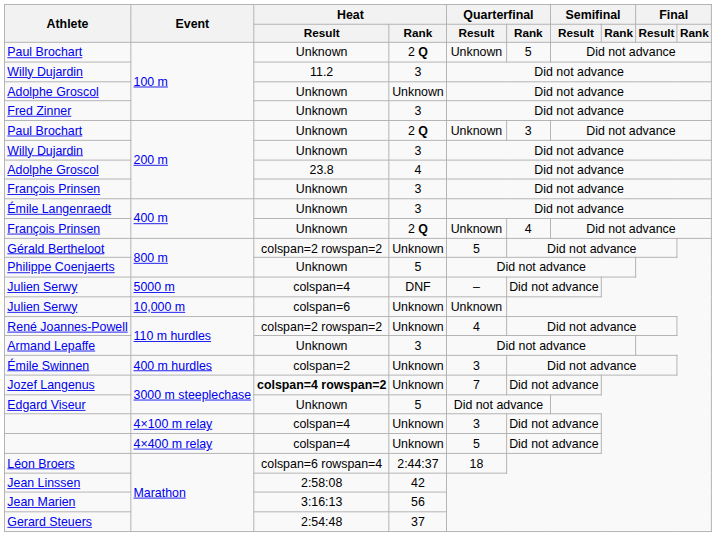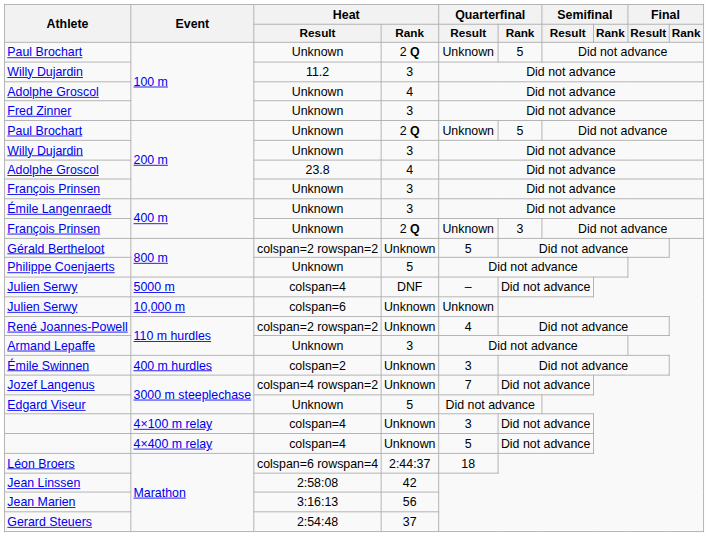(418, 92) Unknown -> (410, 92) 4
(528, 131) 3 -> (520, 131) 5
(528, 229) 4 -> (520, 229) 3
(322, 385) bold -> (318, 385) normal
